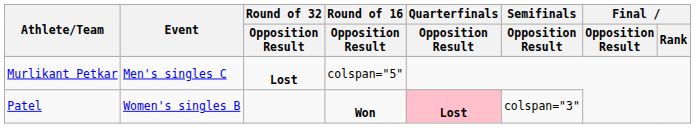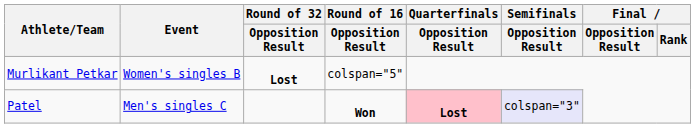(175, 73) Men's singles C -> (182, 73) Women's singles B
(182, 106) Women's singles B -> (175, 106) Men's singles C
(542, 106) no background -> (542, 106) lavender background
